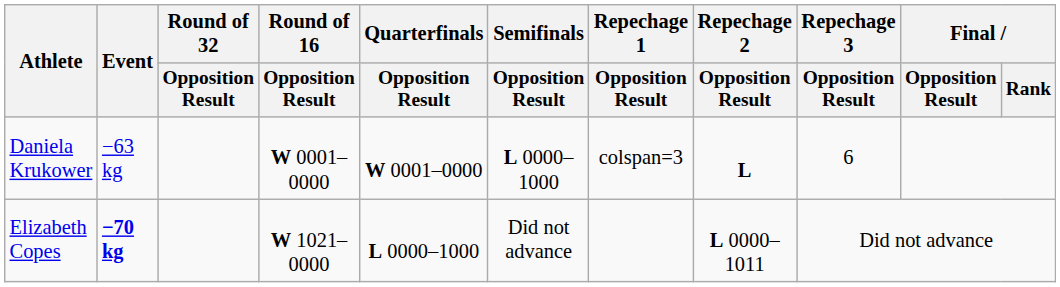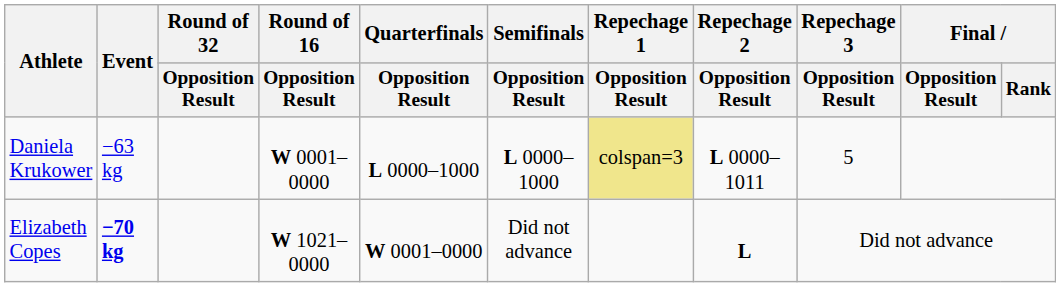(424, 170) W 0001–0000 -> (424, 170) L 0000–1000
(641, 158) no background -> (641, 158) khaki background
(745, 170) L -> (745, 170) L 0000–1011
(848, 158) 6 -> (848, 158) 5
(424, 252) L 0000–1000 -> (424, 252) W 0001–0000
(745, 252) L 0000–1011 -> (745, 252) L
